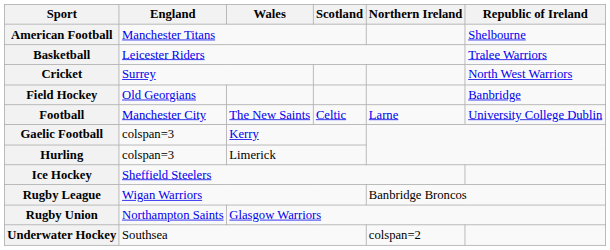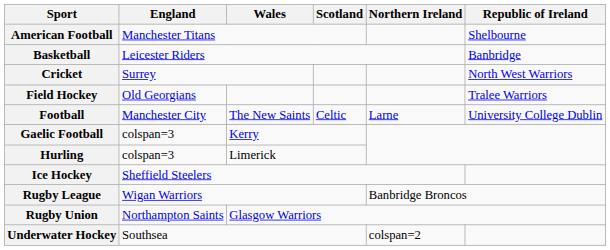(508, 54) Tralee Warriors -> (495, 54) Banbridge
(495, 94) Banbridge -> (508, 94) Tralee Warriors
